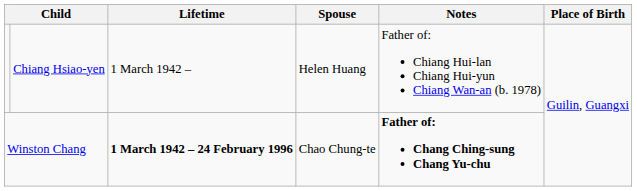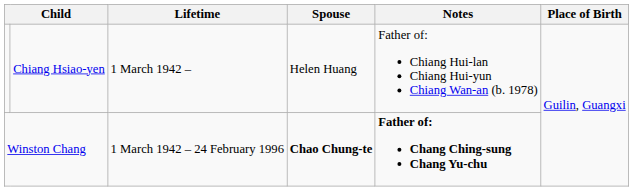(202, 149) bold -> (197, 149) normal
(337, 149) normal -> (331, 149) bold
